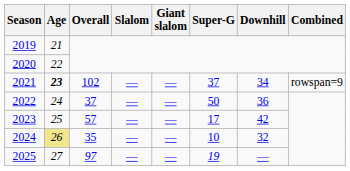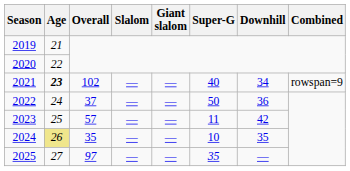(214, 82) 37 -> (214, 82) 40
(214, 119) 17 -> (214, 119) 11
(263, 138) 32 -> (263, 138) 35
(214, 156) 19 -> (214, 156) 35
